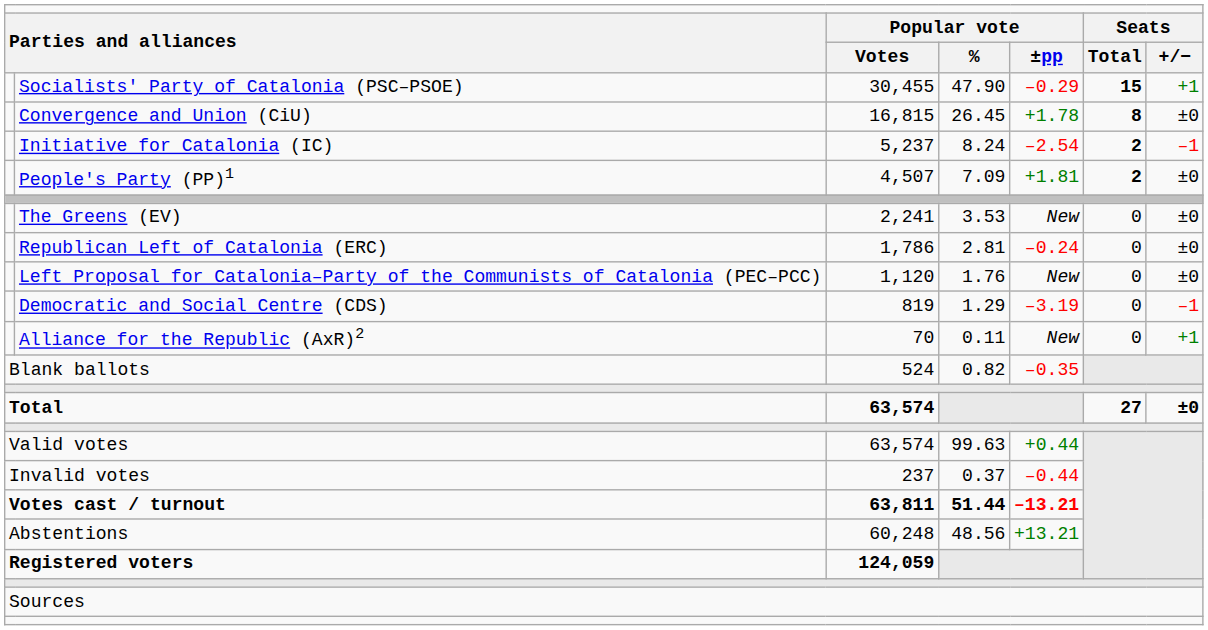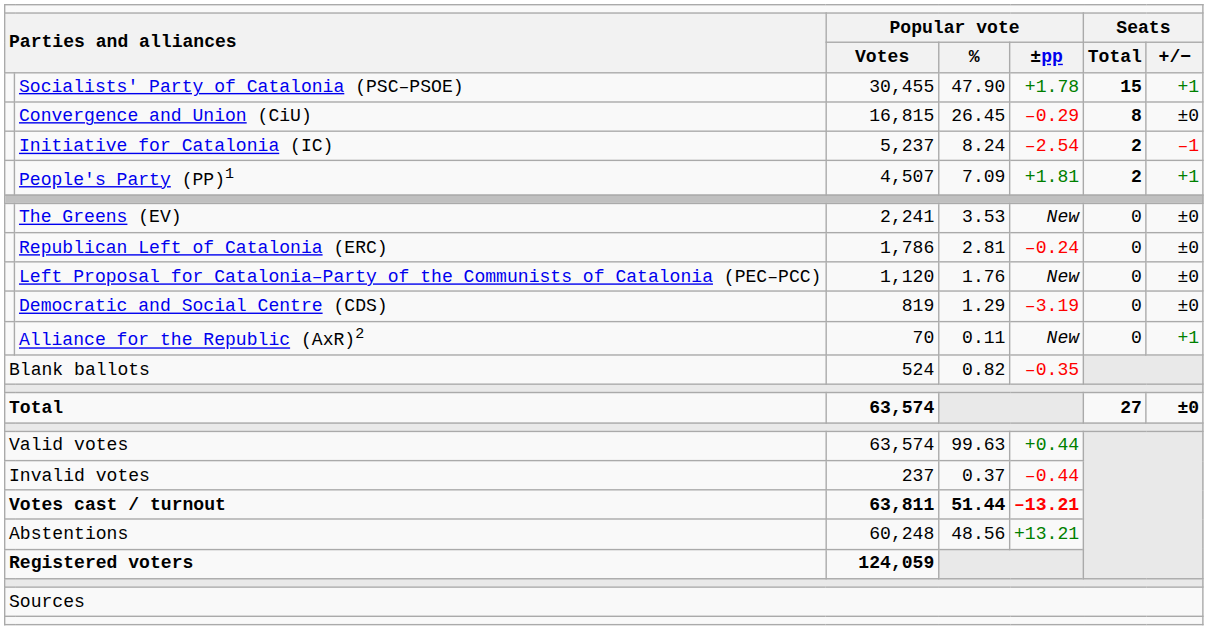(1052, 87) –0.29 -> (1052, 87) +1.78
(1052, 116) +1.78 -> (1052, 116) –0.29
(1188, 178) ±0 -> (1188, 178) +1
(1188, 306) –1 -> (1188, 306) ±0
